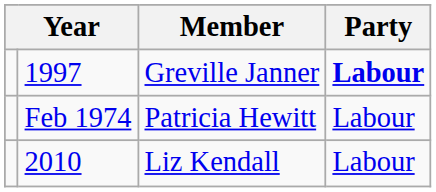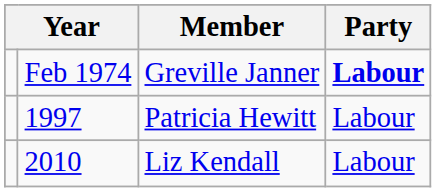(53, 72) 1997 -> (78, 72) Feb 1974
(78, 117) Feb 1974 -> (53, 117) 1997
